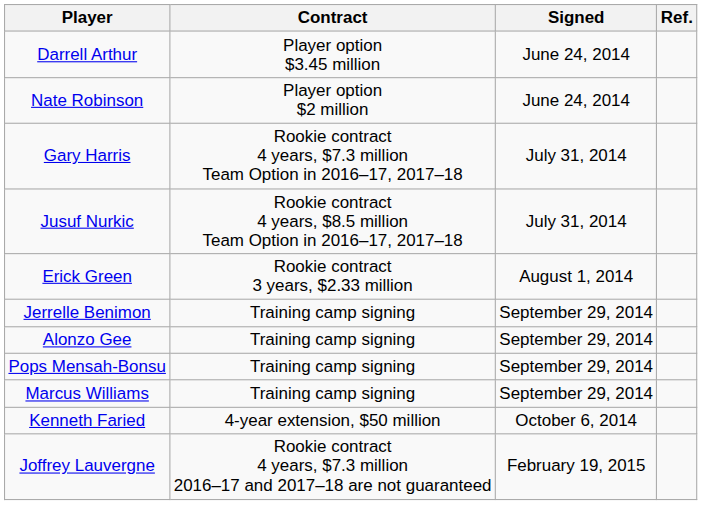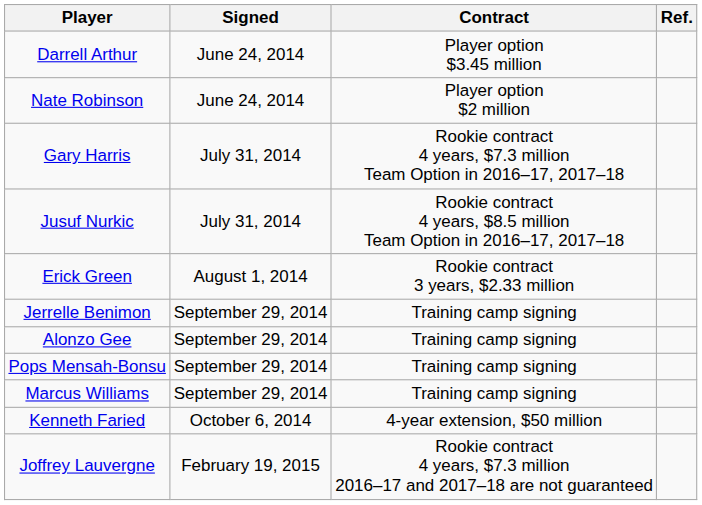columns swapped: (576, 17) <-> (333, 17)
